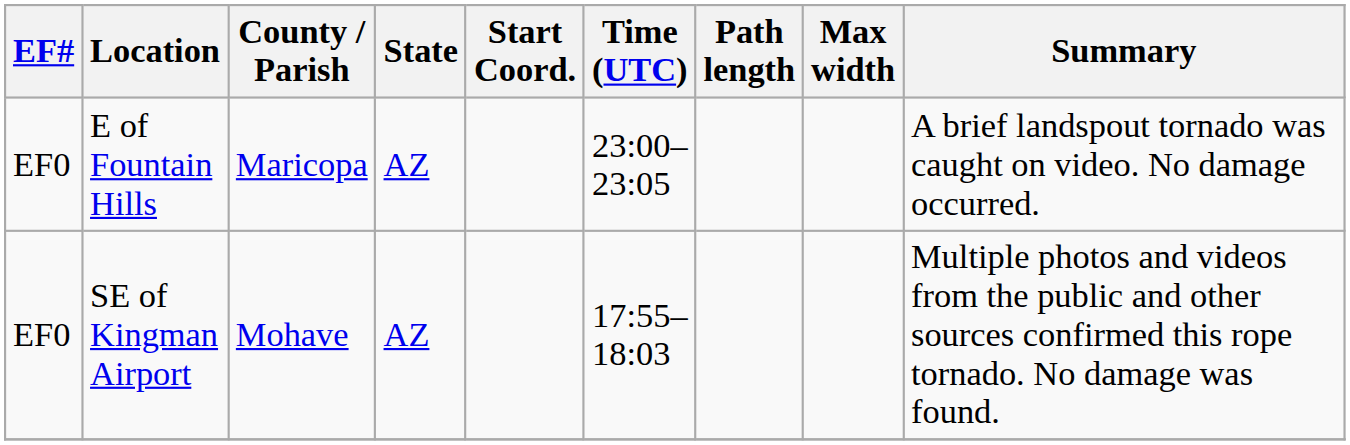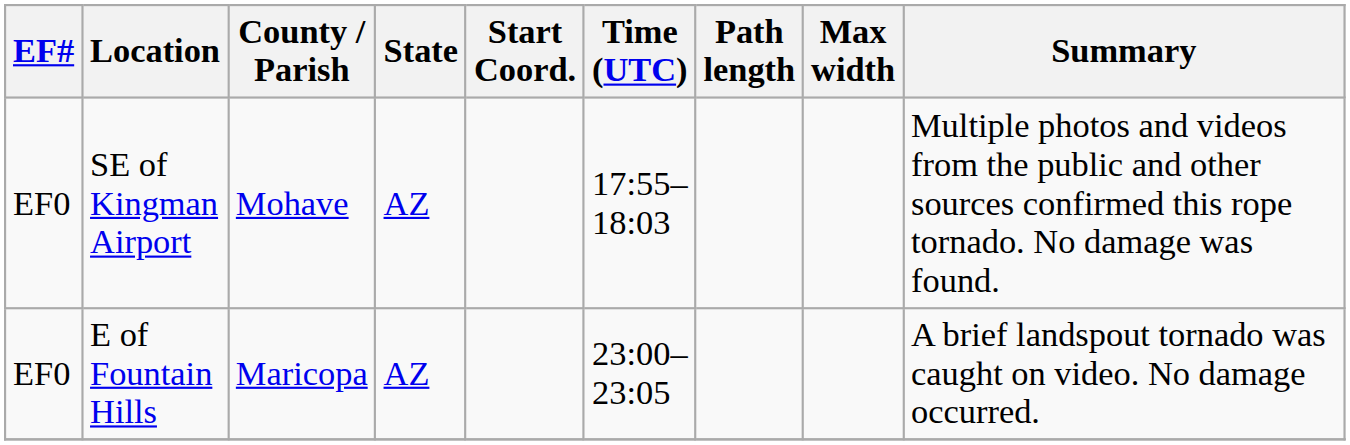rows swapped: (154, 334) <-> (151, 163)
